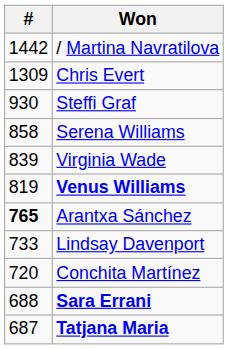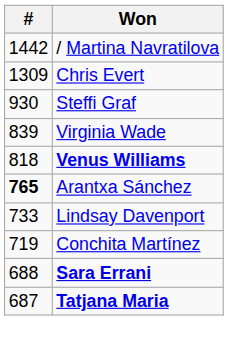- row: (120, 132)
(23, 188) 819 -> (23, 160) 818
(23, 272) 720 -> (23, 244) 719
